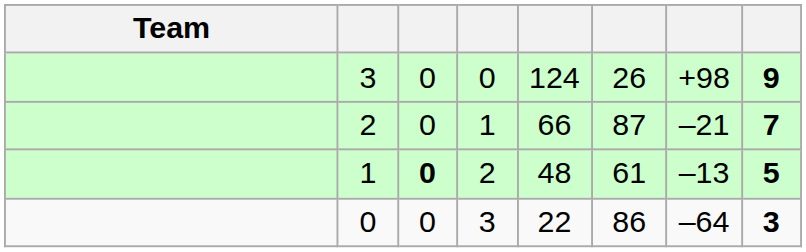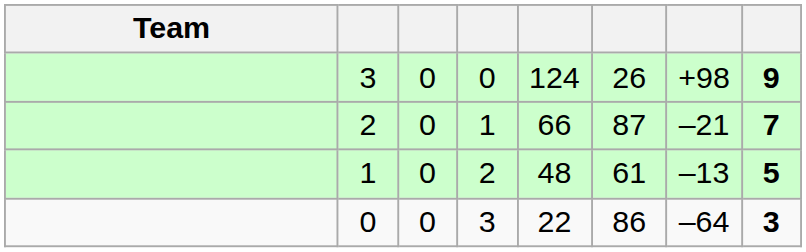(428, 173) bold -> (428, 173) normal
